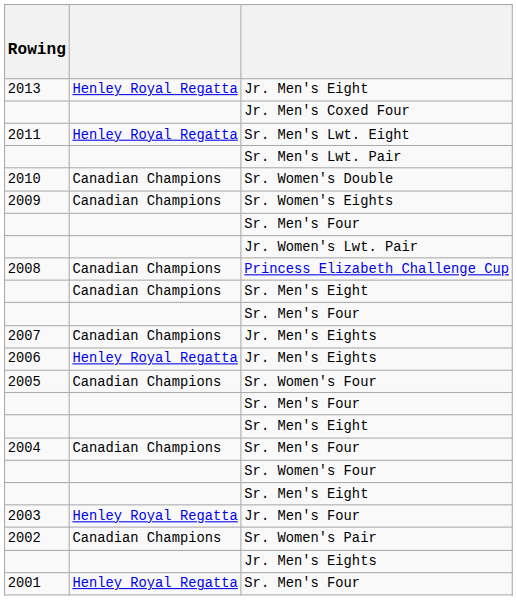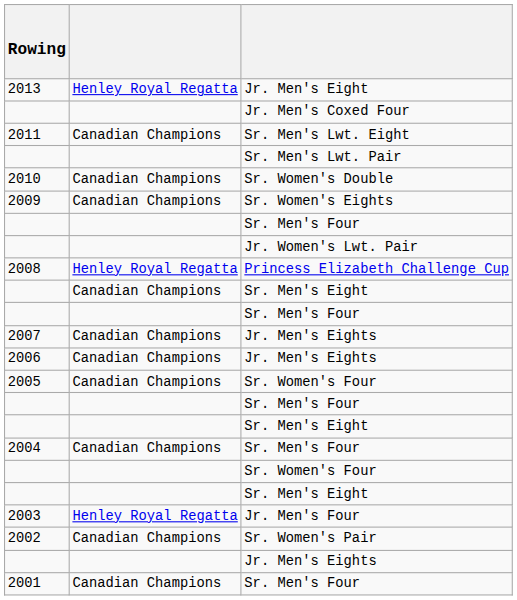(155, 134) Henley Royal Regatta -> (147, 134) Canadian Champions
(147, 269) Canadian Champions -> (155, 269) Henley Royal Regatta
(155, 359) Henley Royal Regatta -> (147, 359) Canadian Champions
(155, 584) Henley Royal Regatta -> (147, 584) Canadian Champions
